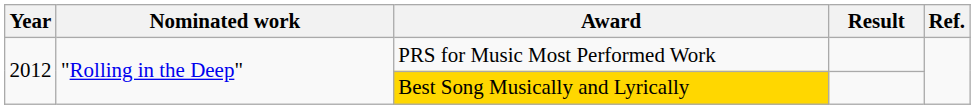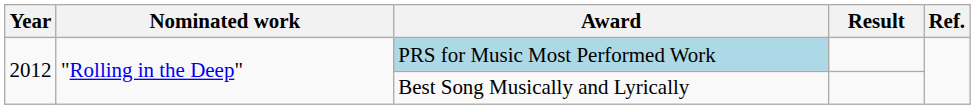(557, 54) no background -> (557, 54) lightblue background
(544, 87) gold background -> (544, 87) no background
